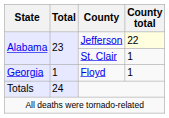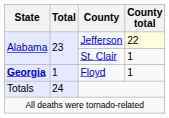(25, 72) normal -> (26, 72) bold
